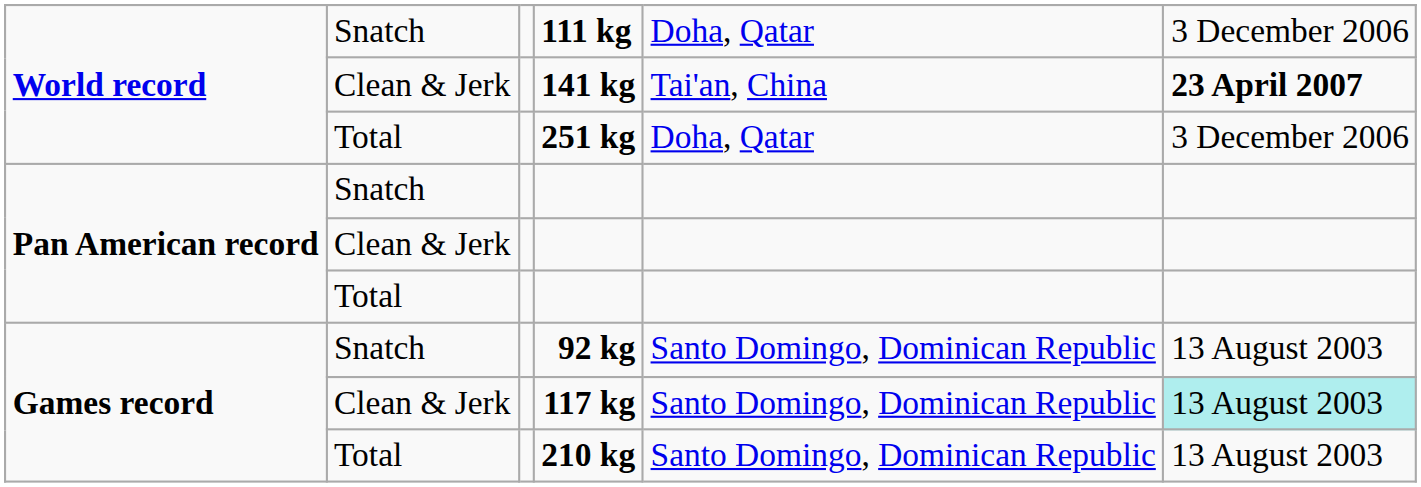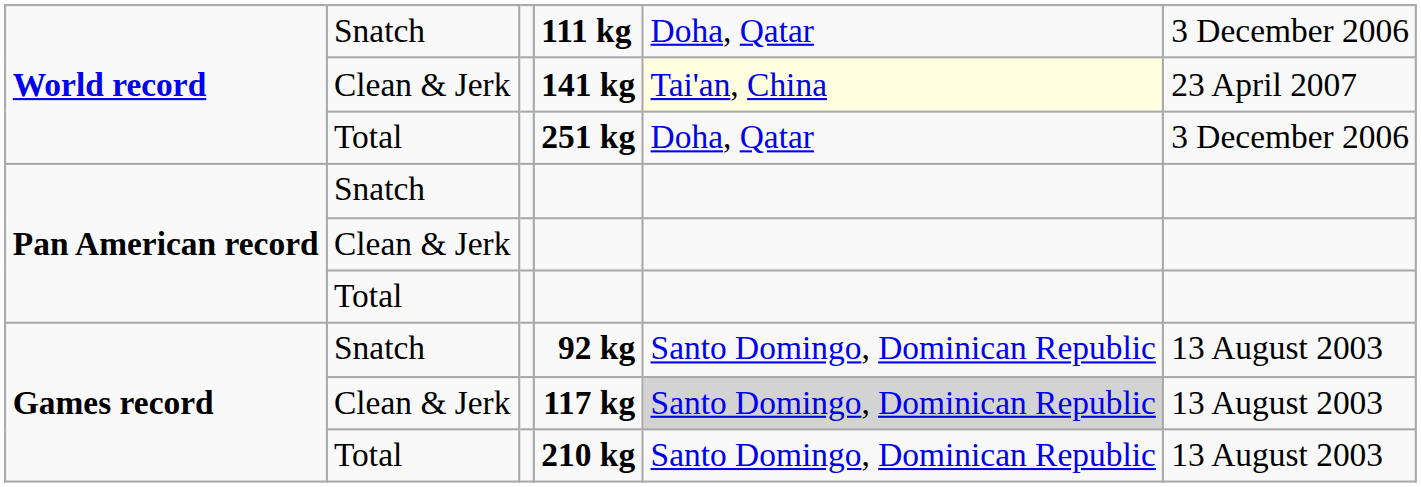(739, 84) no background -> (739, 84) lightyellow background
(1267, 84) bold -> (1264, 84) normal
(903, 402) no background -> (903, 402) lightgrey background
(1277, 402) paleturquoise background -> (1277, 402) no background
